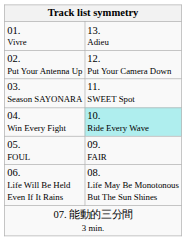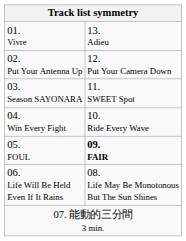(118, 122) paleturquoise background -> (118, 122) no background
(97, 150) normal -> (98, 150) bold
